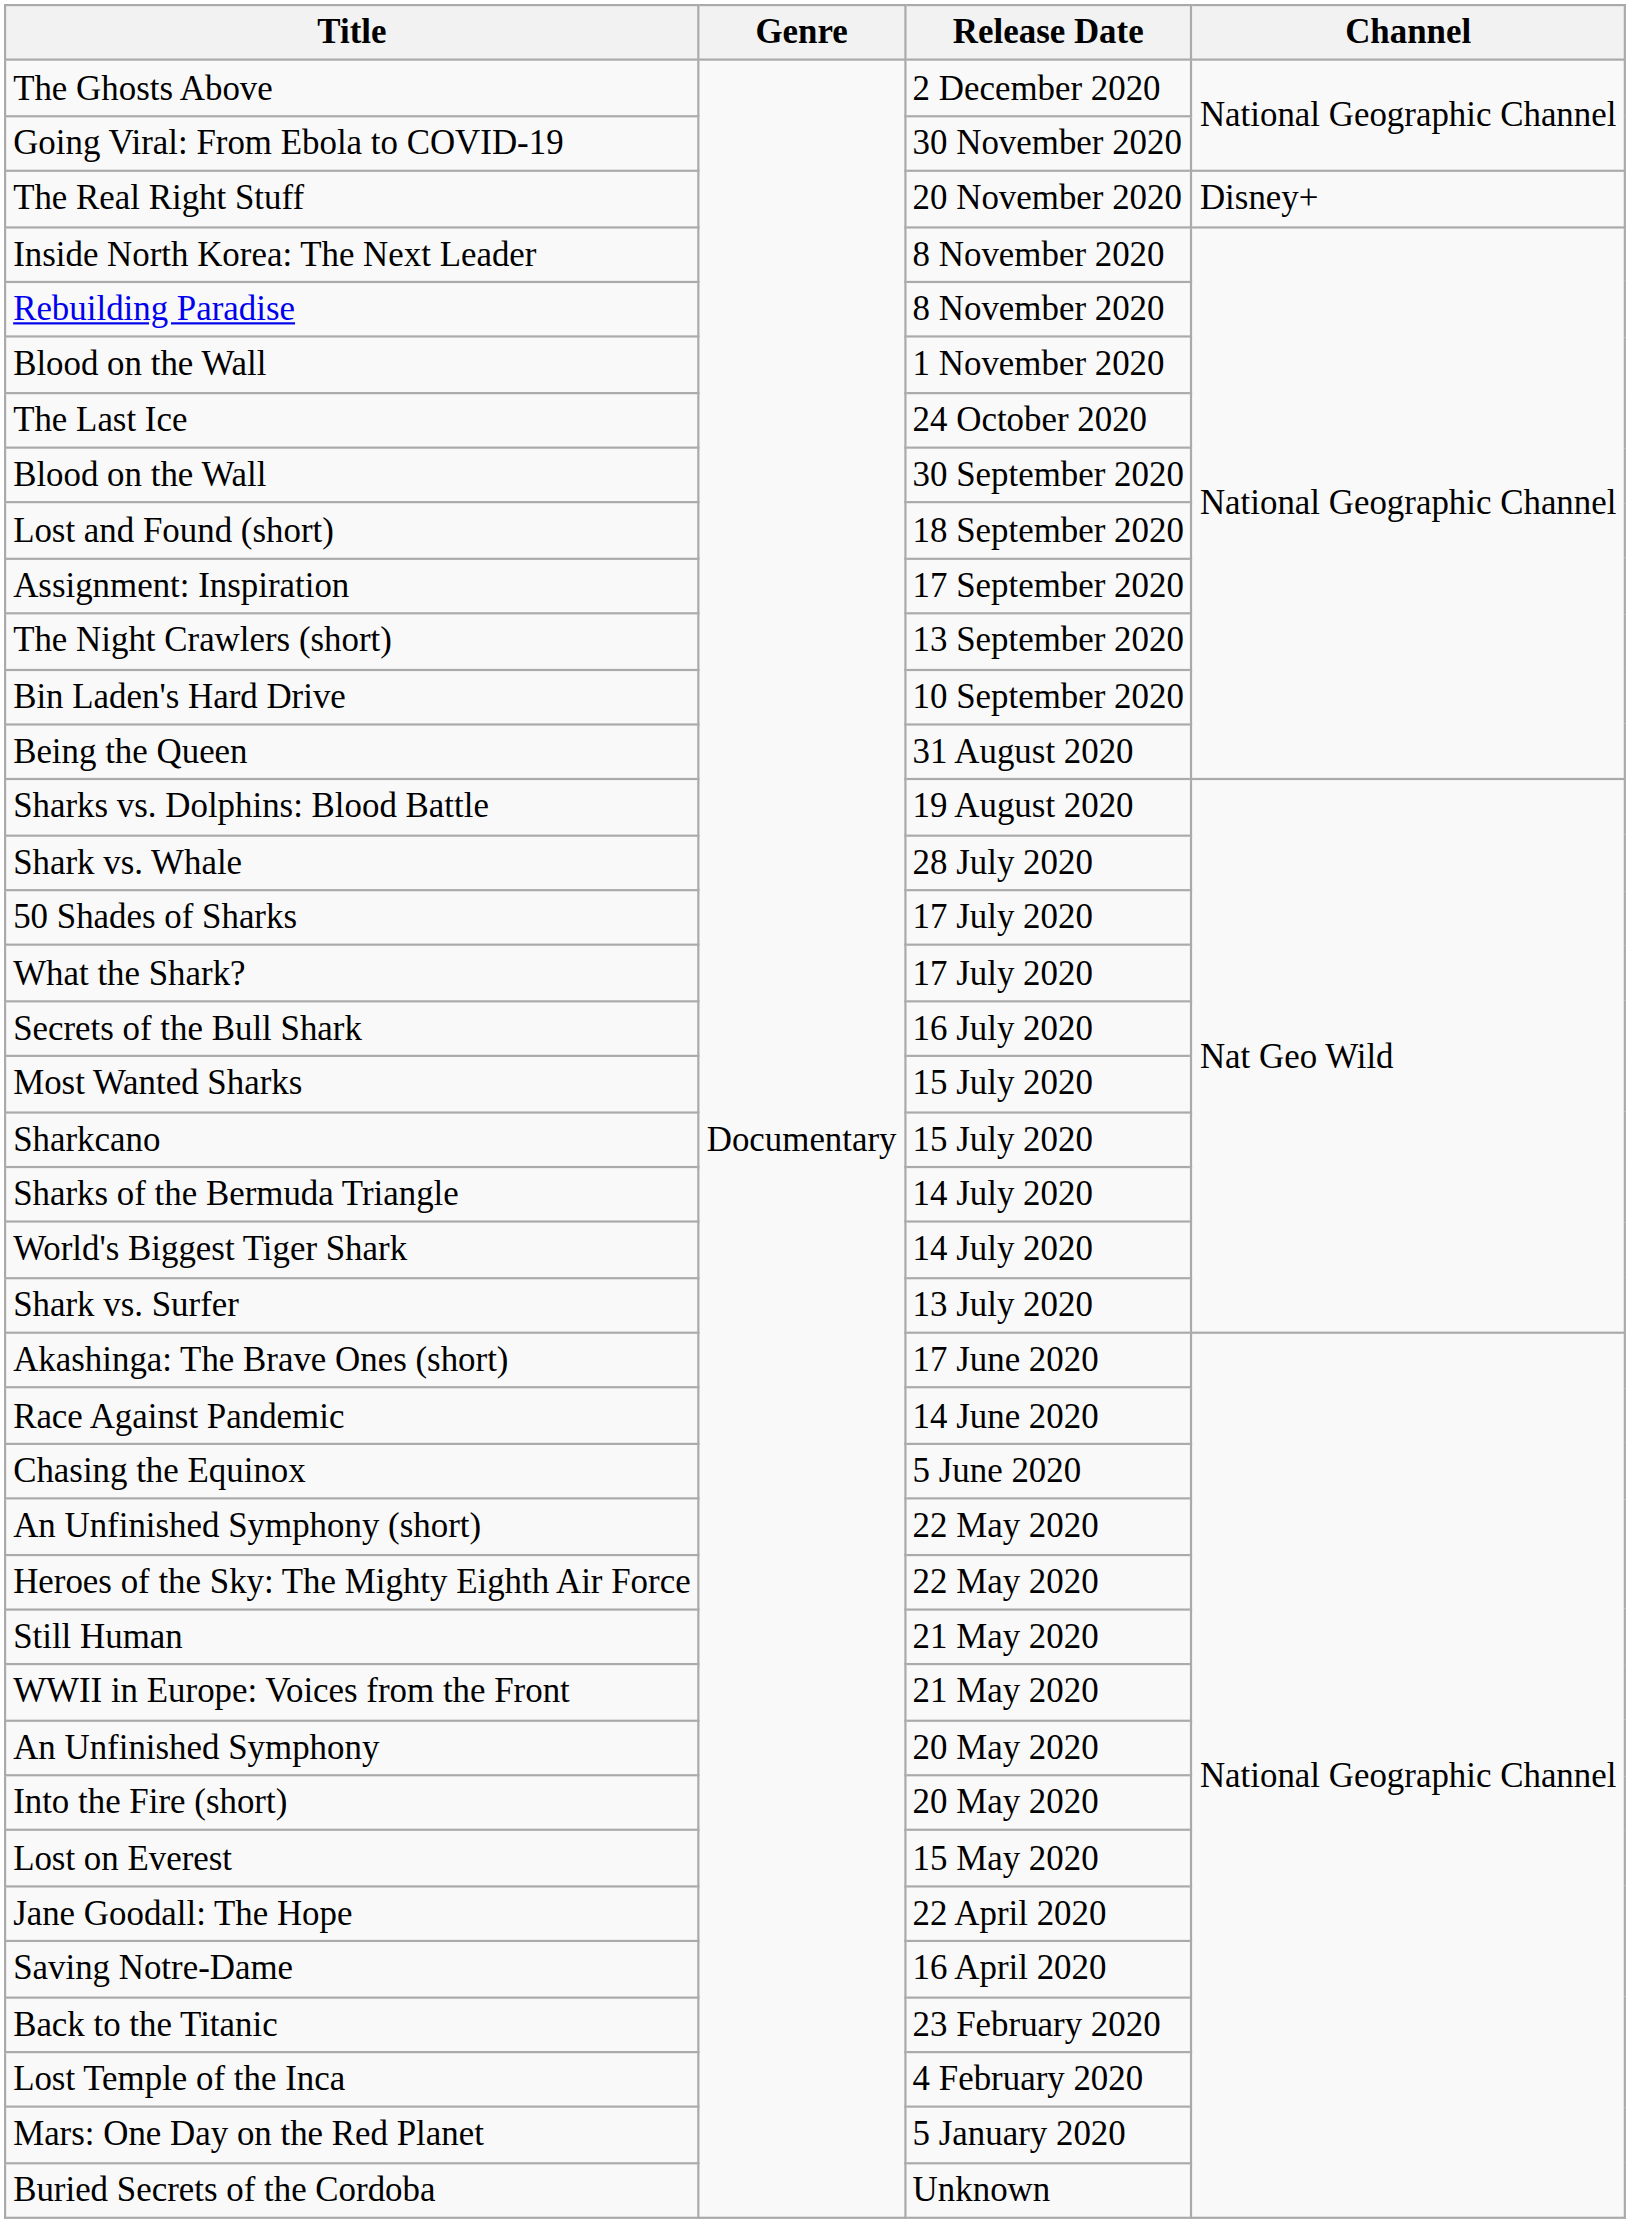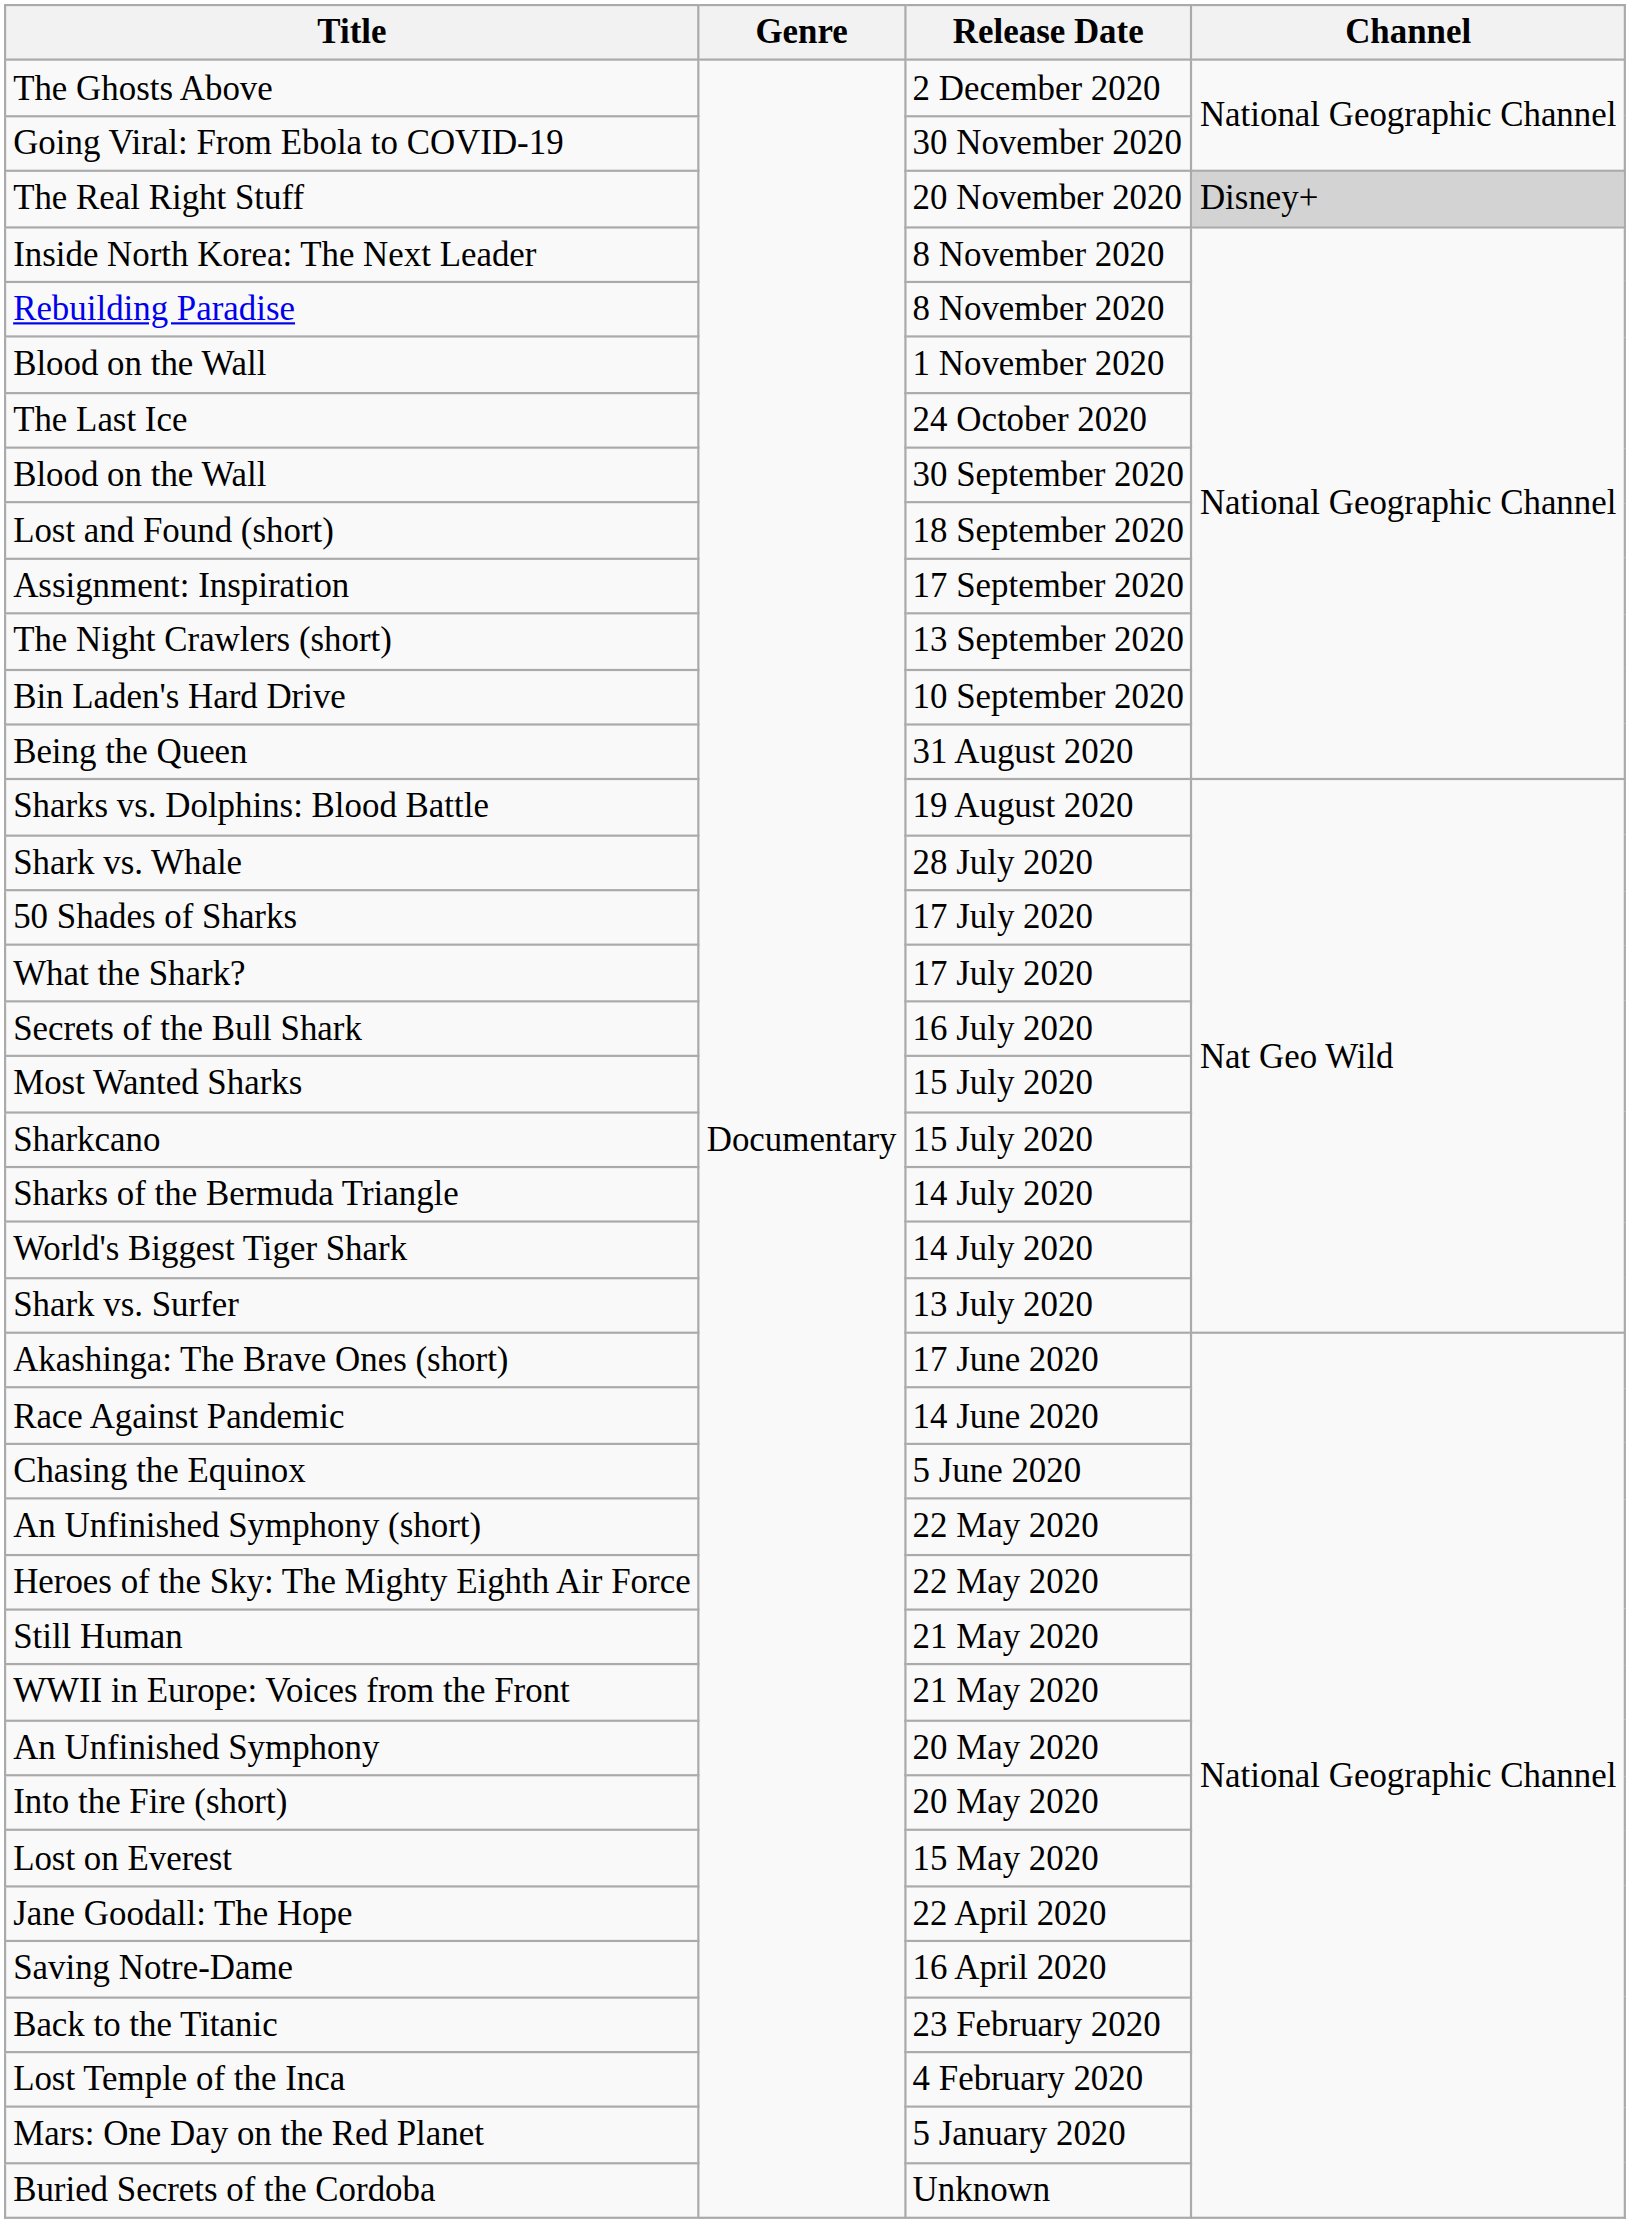(1259, 198) no background -> (1259, 198) lightgrey background
